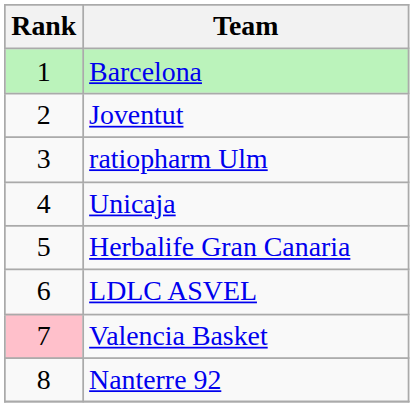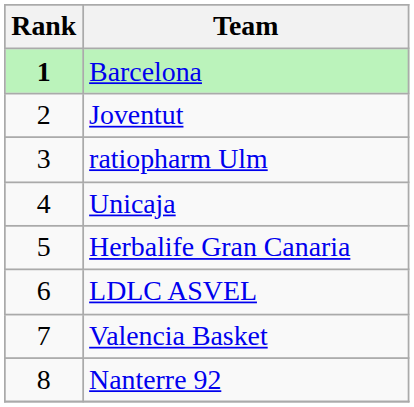(44, 70) normal -> (44, 70) bold
(44, 335) pink background -> (44, 335) no background
